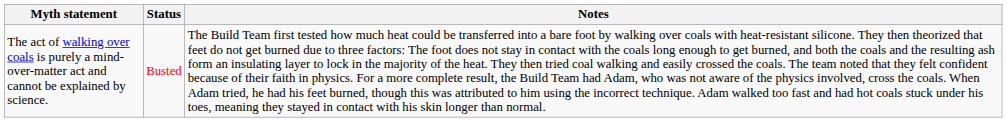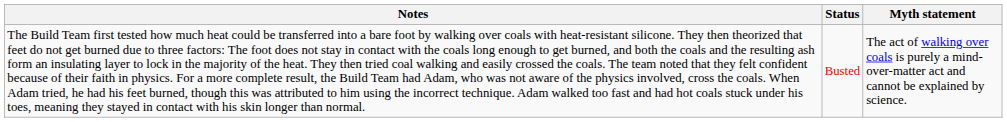columns swapped: (74, 14) <-> (593, 14)
